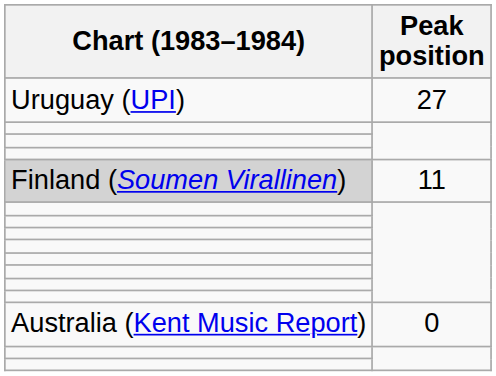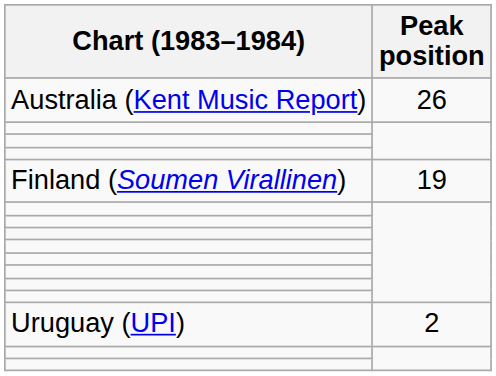(98, 99) Uruguay (UPI) -> (189, 99) Australia (Kent Music Report)
(432, 99) 27 -> (432, 99) 26
(179, 180) lightgrey background -> (179, 180) no background
(432, 180) 11 -> (432, 180) 19
(189, 323) Australia (Kent Music Report) -> (98, 323) Uruguay (UPI)
(432, 323) 0 -> (432, 323) 2
